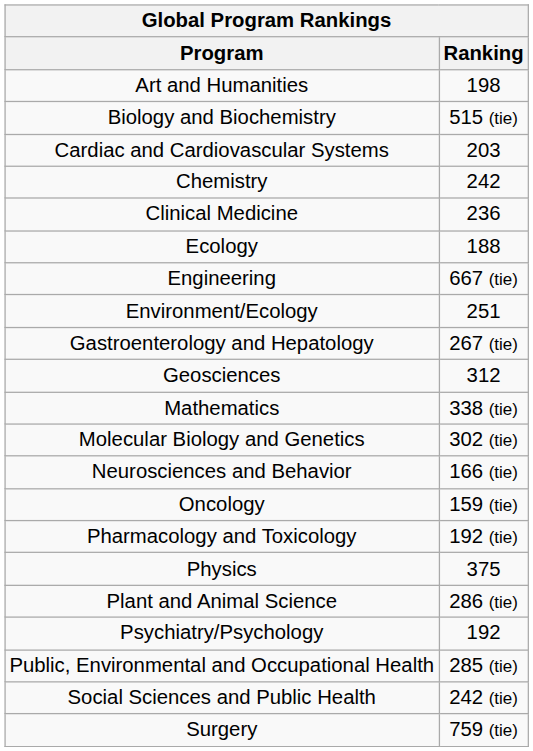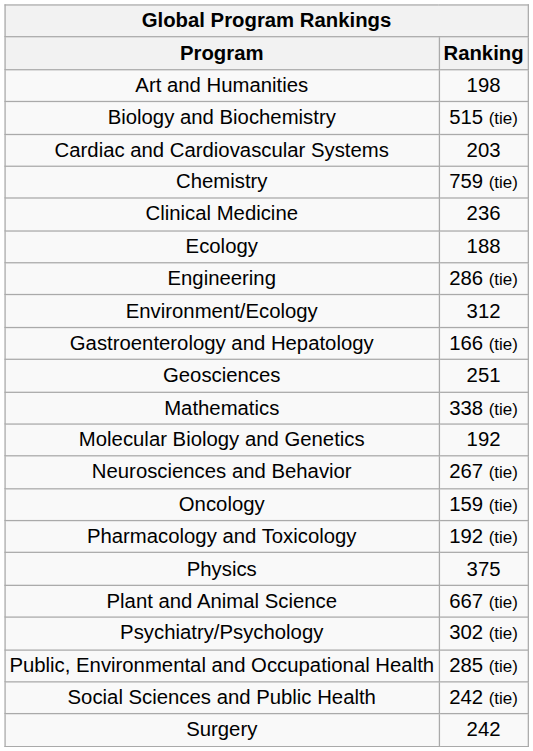(484, 182) 242 -> (484, 182) 759 (tie)
(484, 278) 667 (tie) -> (484, 278) 286 (tie)
(484, 310) 251 -> (484, 310) 312
(484, 343) 267 (tie) -> (484, 343) 166 (tie)
(484, 375) 312 -> (484, 375) 251
(484, 439) 302 (tie) -> (484, 439) 192
(484, 472) 166 (tie) -> (484, 472) 267 (tie)
(484, 601) 286 (tie) -> (484, 601) 667 (tie)
(484, 633) 192 -> (484, 633) 302 (tie)
(484, 729) 759 (tie) -> (484, 729) 242
